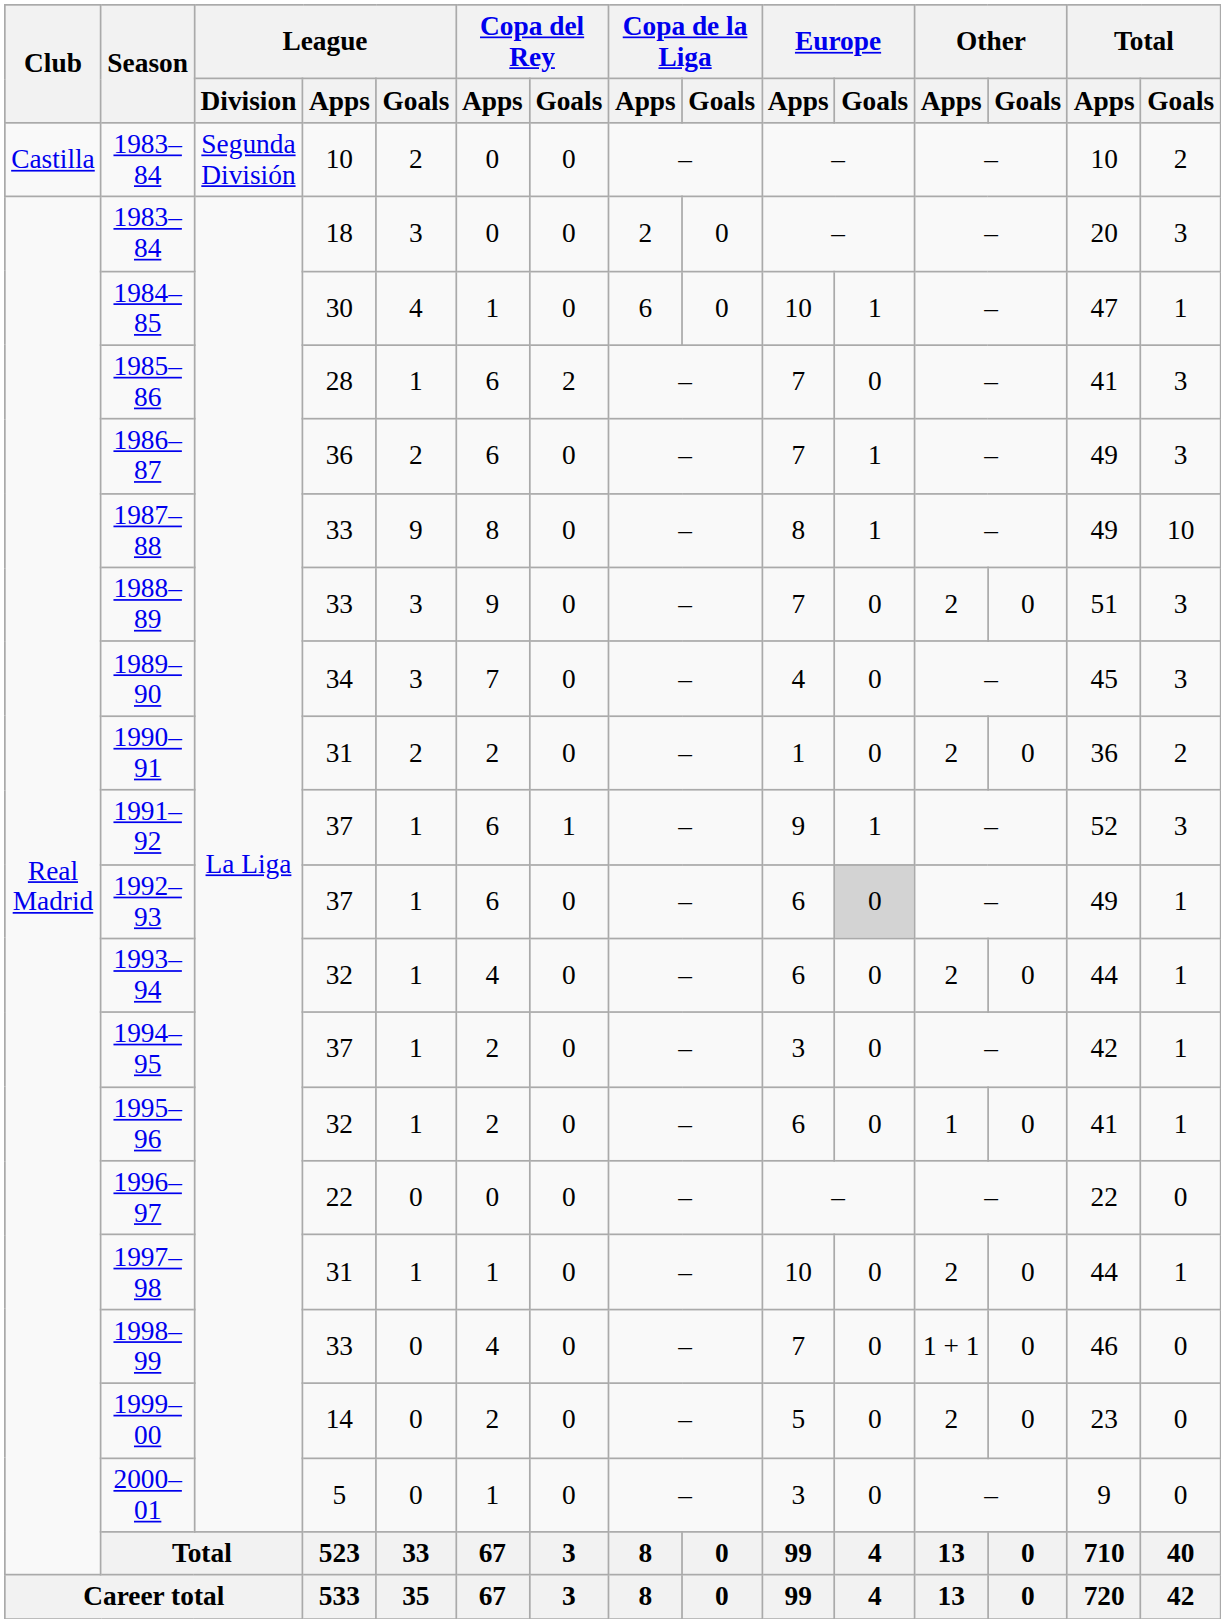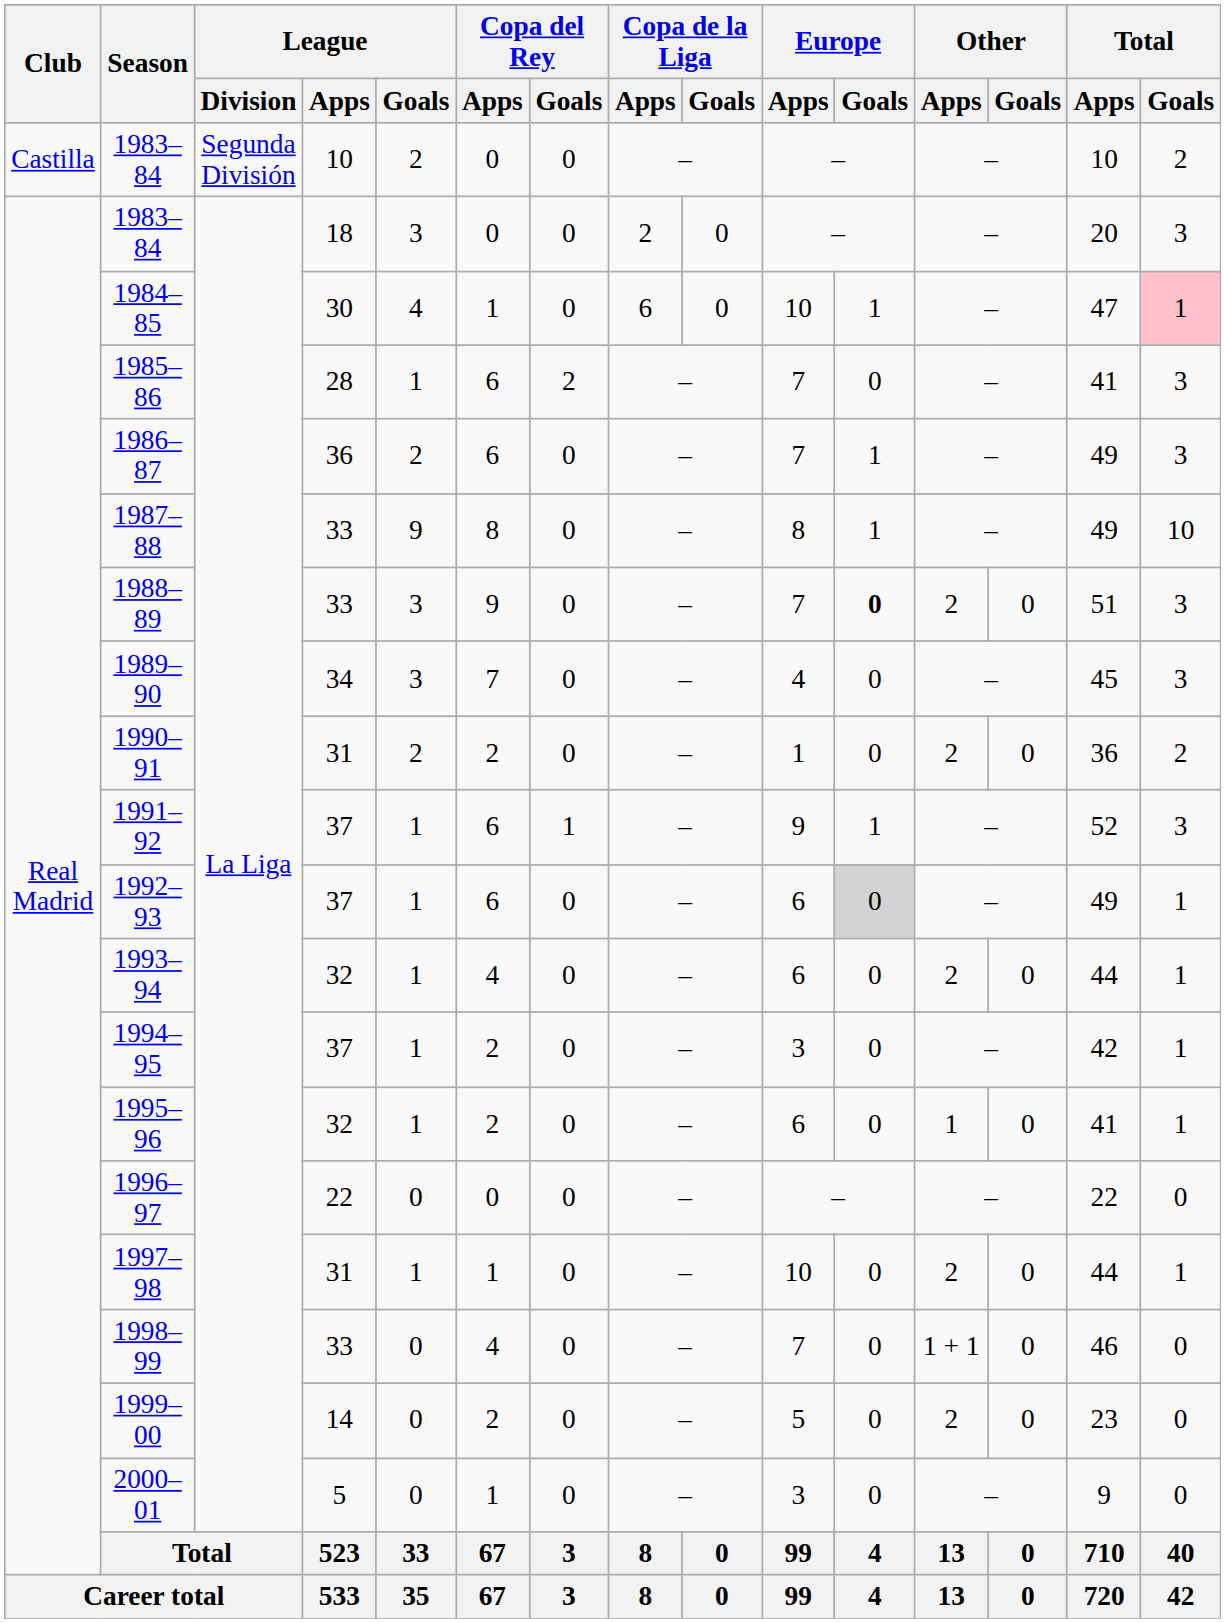(1181, 307) no background -> (1181, 307) pink background
(875, 604) normal -> (875, 604) bold
